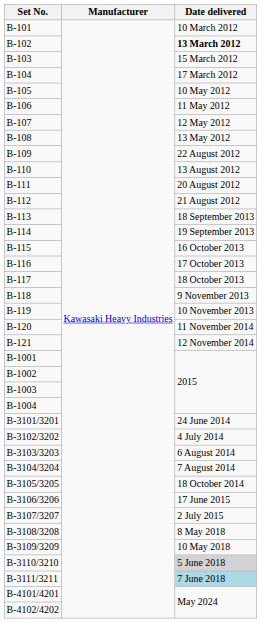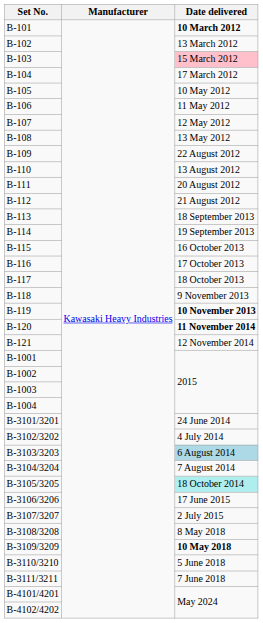(208, 28) normal -> (209, 28) bold
(209, 43) bold -> (208, 43) normal
(208, 59) no background -> (208, 59) pink background
(215, 311) normal -> (217, 311) bold
(215, 327) normal -> (216, 327) bold
(206, 452) no background -> (206, 452) lightblue background
(211, 484) no background -> (211, 484) paleturquoise background
(204, 547) normal -> (204, 547) bold
(201, 563) lightgrey background -> (201, 563) no background
(201, 578) lightblue background -> (201, 578) no background
